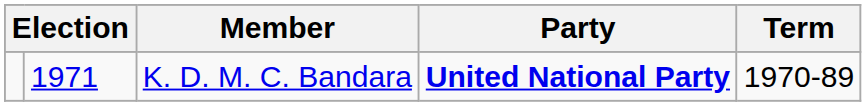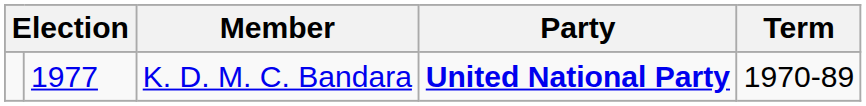(64, 76) 1971 -> (64, 76) 1977
